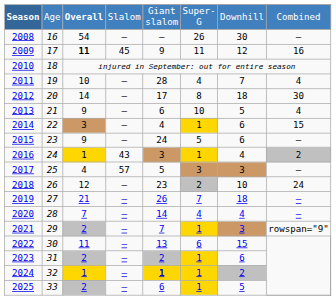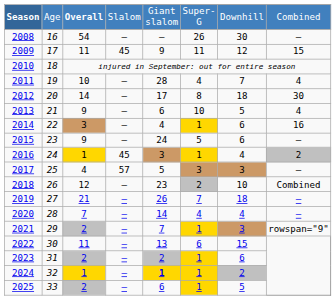(84, 52) bold -> (84, 52) normal
(299, 52) 16 -> (299, 52) 15
(299, 126) 15 -> (299, 126) 16
(124, 155) 43 -> (124, 155) 45
(299, 185) 24 -> (299, 185) Combined
